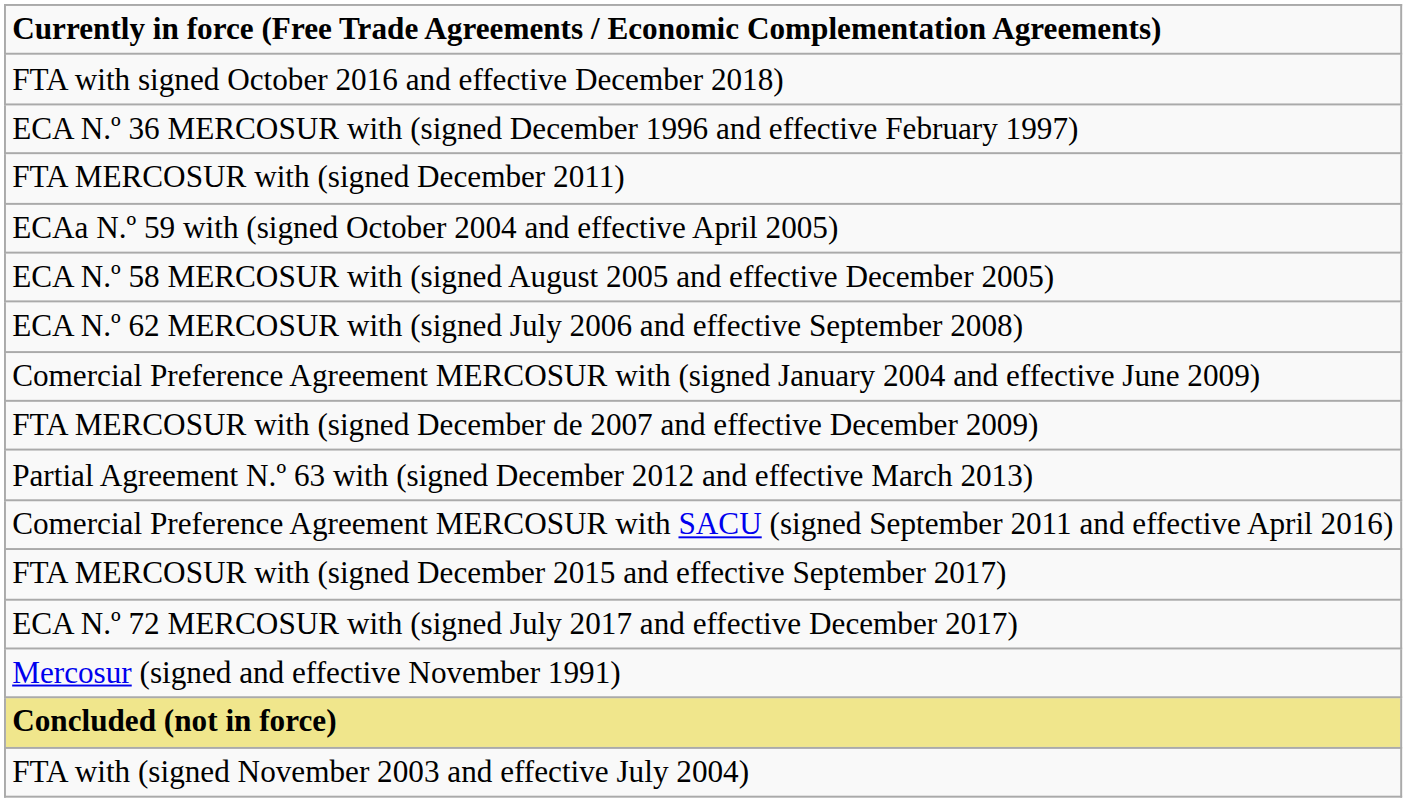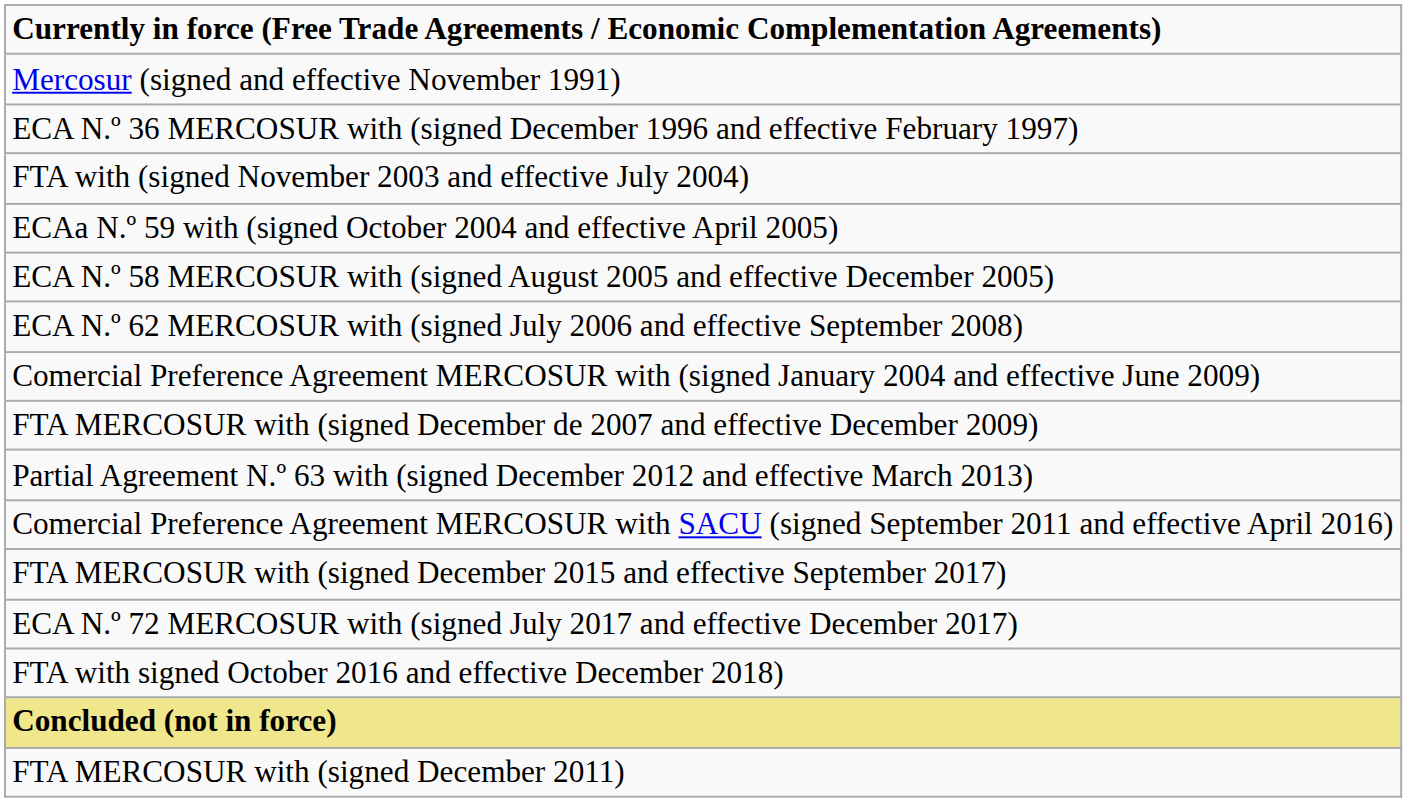(398, 78) FTA with signed October 2016 and effective December 2018) -> (316, 78) Mercosur (signed and effective November 1991)
(318, 177) FTA MERCOSUR with (signed December 2011) -> (381, 177) FTA with (signed November 2003 and effective July 2004)
(316, 672) Mercosur (signed and effective November 1991) -> (398, 672) FTA with signed October 2016 and effective December 2018)
(381, 771) FTA with (signed November 2003 and effective July 2004) -> (318, 771) FTA MERCOSUR with (signed December 2011)
